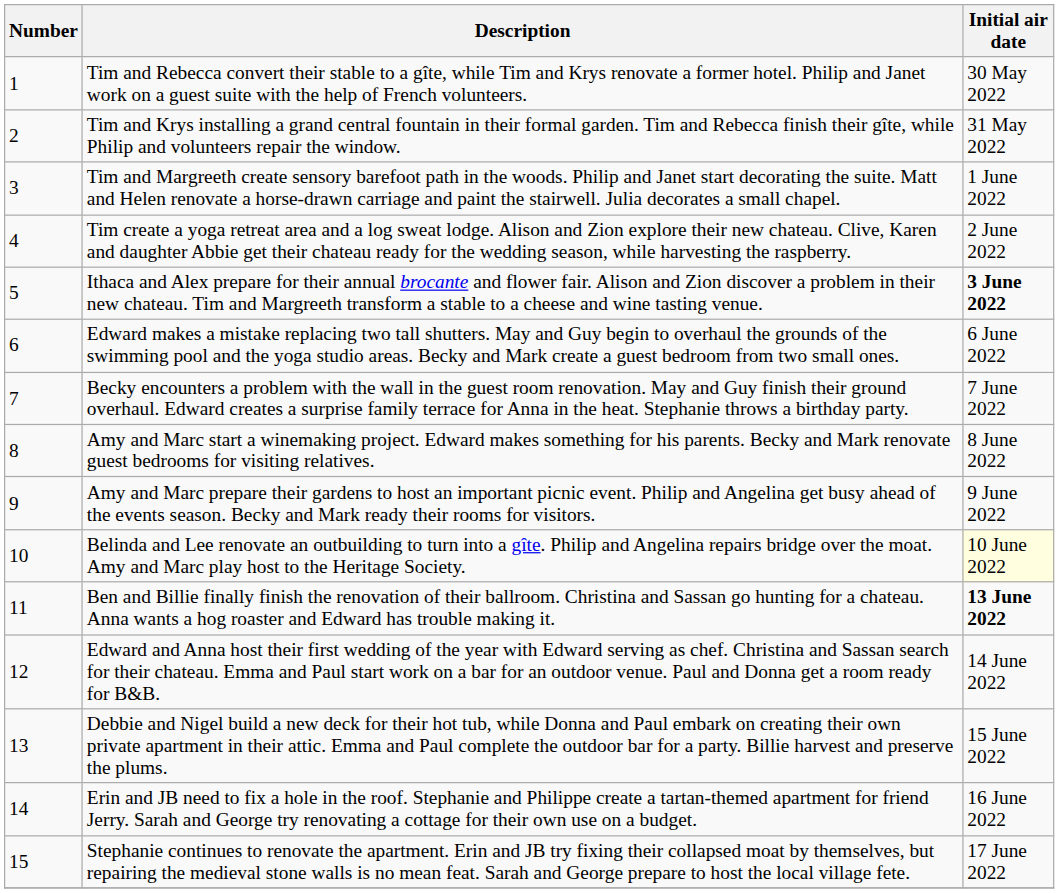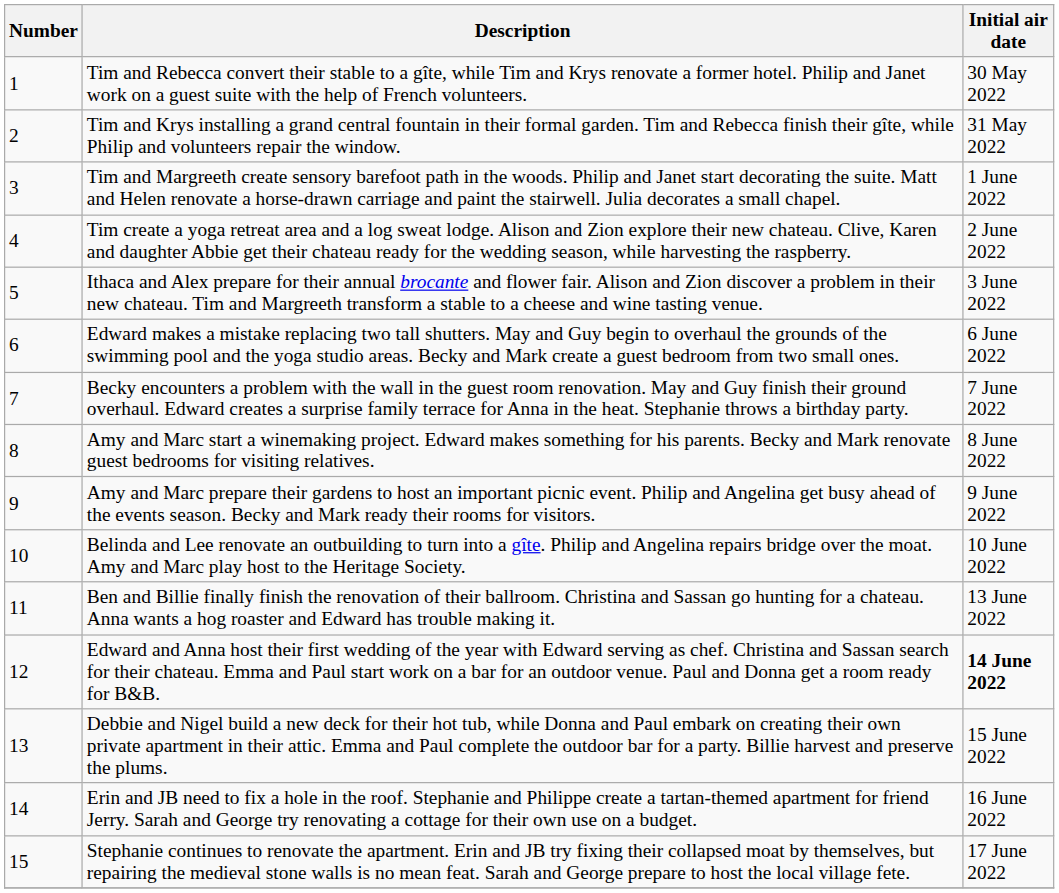(994, 293) bold -> (992, 293) normal
(997, 555) lightyellow background -> (997, 555) no background
(999, 608) bold -> (997, 608) normal
(997, 671) normal -> (999, 671) bold
